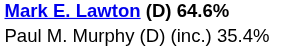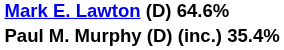(137, 36) normal -> (142, 36) bold
